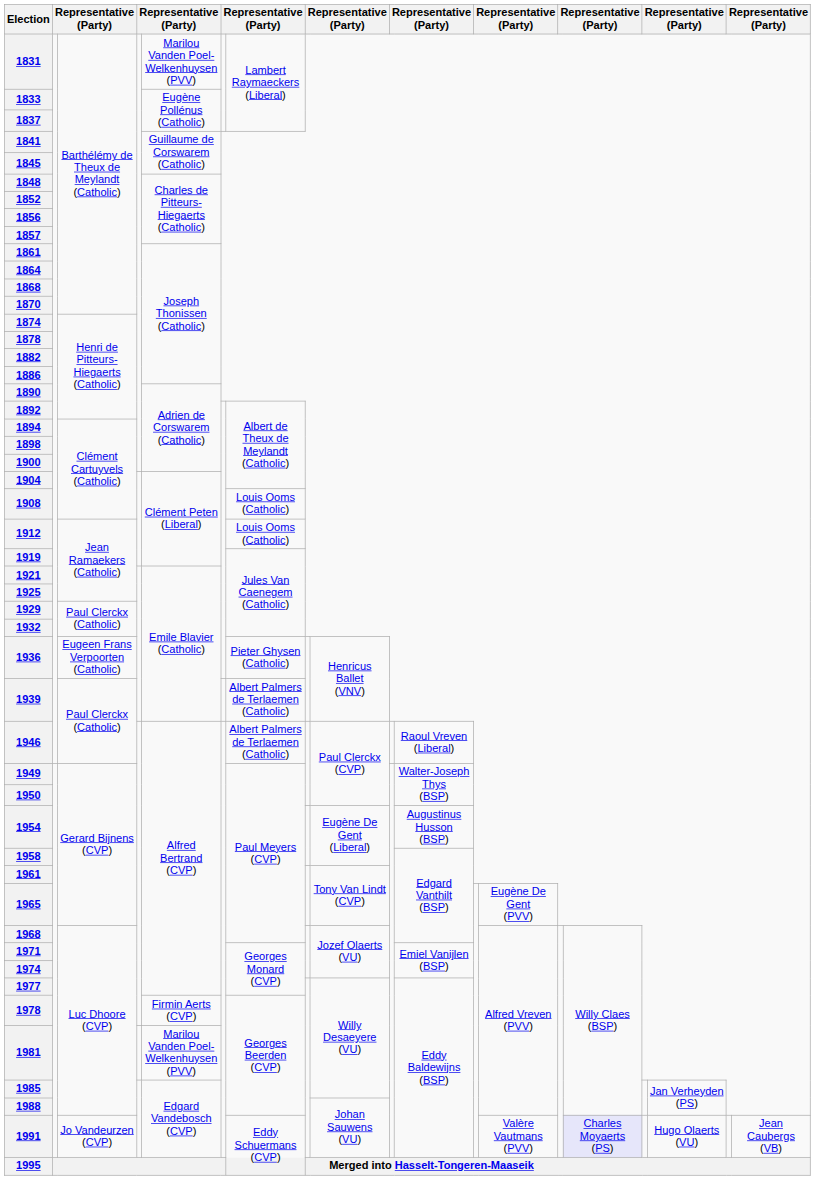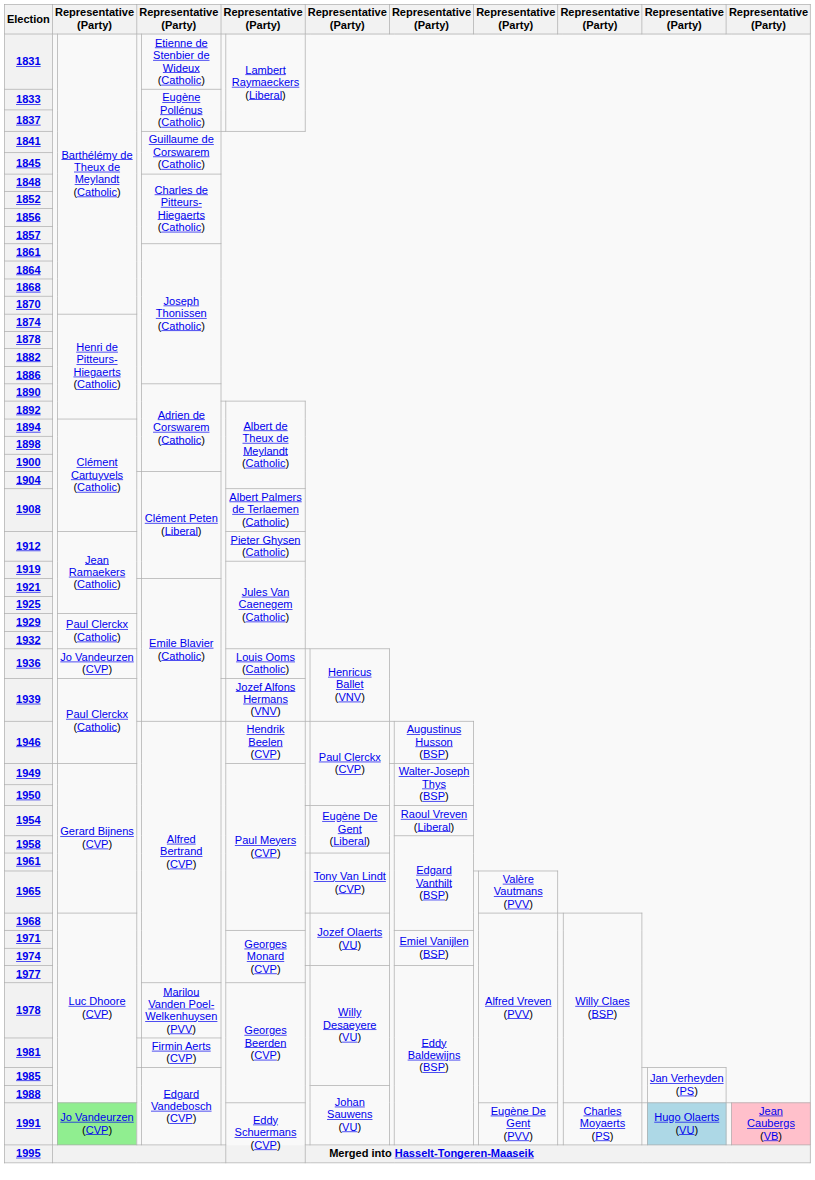(181, 61) Marilou Vanden Poel-Welkenhuysen (PVV) -> (181, 61) Etienne de Stenbier de Wideux (Catholic)
(266, 504) Louis Ooms (Catholic) -> (266, 510) Albert Palmers de Terlaemen (Catholic)
(266, 533) Louis Ooms (Catholic) -> (266, 546) Pieter Ghysen (Catholic)
(97, 657) Eugeen Frans Verpoorten (Catholic) -> (97, 663) Jo Vandeurzen (CVP)
(266, 657) Pieter Ghysen (Catholic) -> (266, 663) Louis Ooms (Catholic)
(266, 699) Albert Palmers de Terlaemen (Catholic) -> (266, 699) Jozef Alfons Hermans (VNV)
(266, 742) Albert Palmers de Terlaemen (Catholic) -> (266, 742) Hendrik Beelen (CVP)
(434, 742) Raoul Vreven (Liberal) -> (434, 742) Augustinus Husson (BSP)
(434, 827) Augustinus Husson (BSP) -> (434, 820) Raoul Vreven (Liberal)
(518, 904) Eugène De Gent (PVV) -> (518, 891) Valère Vautmans (PVV)
(181, 1010) Firmin Aerts (CVP) -> (181, 1010) Marilou Vanden Poel-Welkenhuysen (PVV)
(181, 1052) Marilou Vanden Poel-Welkenhuysen (PVV) -> (181, 1052) Firmin Aerts (CVP)
(97, 1136) no background -> (97, 1124) lightgreen background
(518, 1136) Valère Vautmans (PVV) -> (518, 1124) Eugène De Gent (PVV)
(603, 1136) lavender background -> (603, 1124) no background
(687, 1136) no background -> (687, 1124) lightblue background
(771, 1136) no background -> (771, 1124) pink background
